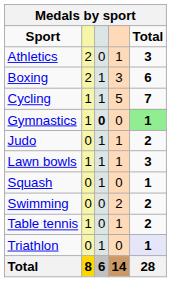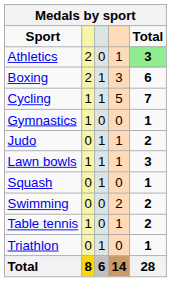(148, 57) no background -> (148, 57) lightgreen background
(102, 120) bold -> (102, 120) normal
(148, 120) lightgreen background -> (148, 120) no background
(148, 246) lavender background -> (148, 246) no background
